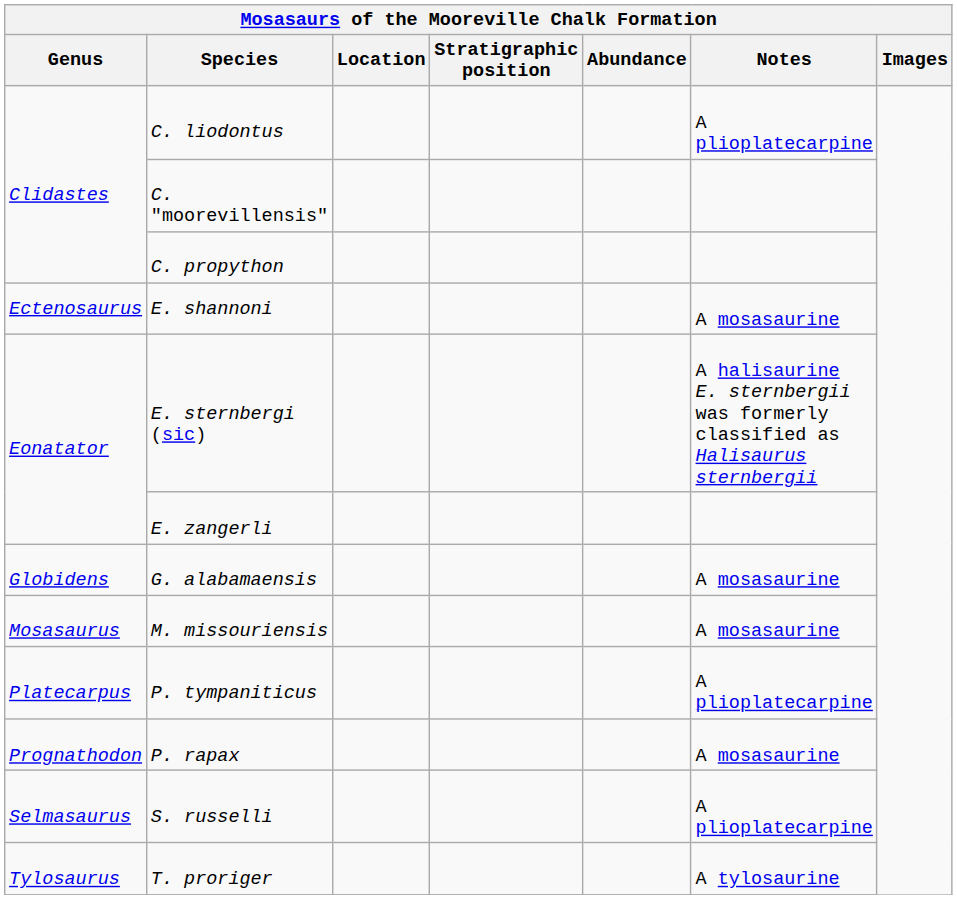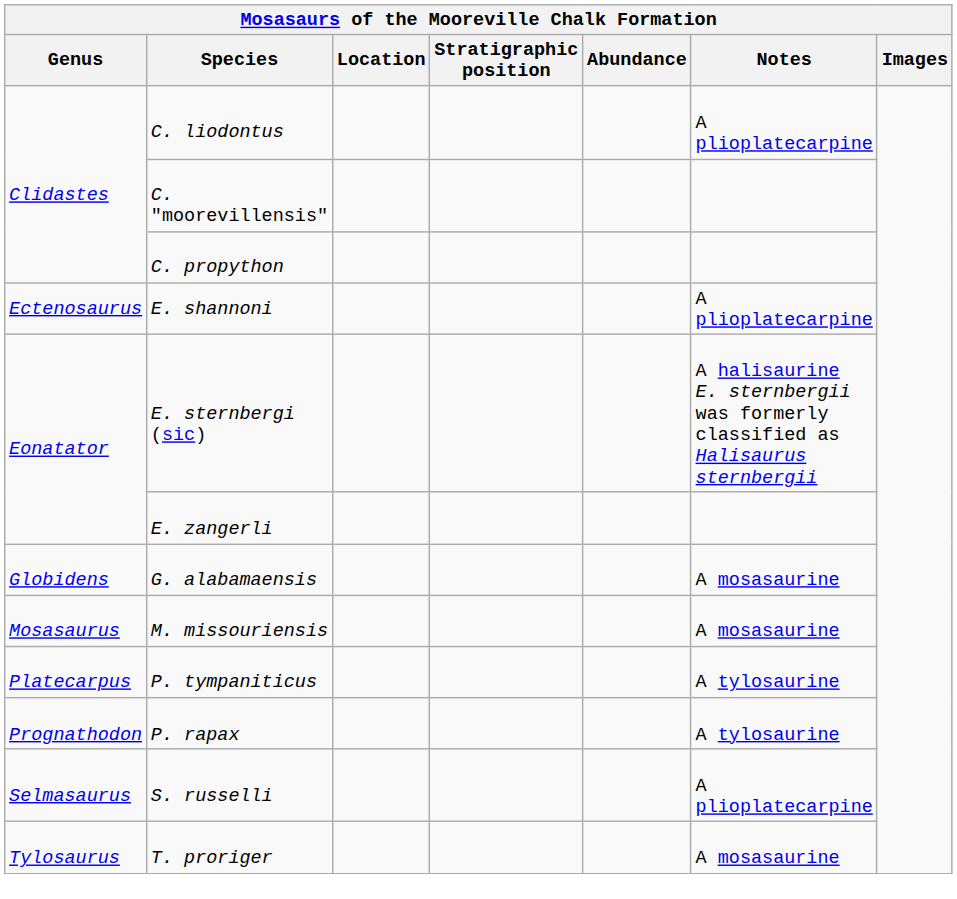(768, 319) A mosasaurine -> (784, 309) A plioplatecarpine
(784, 693) A plioplatecarpine -> (768, 683) A tylosaurine
(768, 755) A mosasaurine -> (768, 734) A tylosaurine
(768, 879) A tylosaurine -> (768, 858) A mosasaurine
